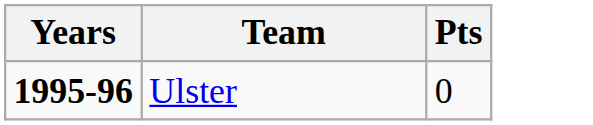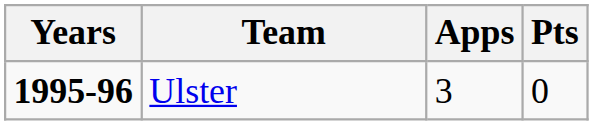+ column: (475, 32)
